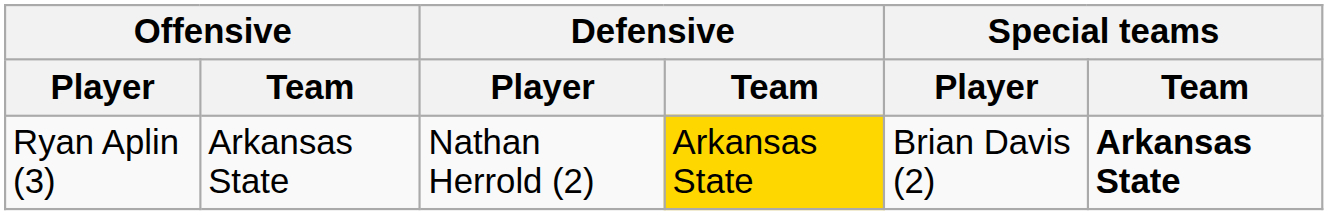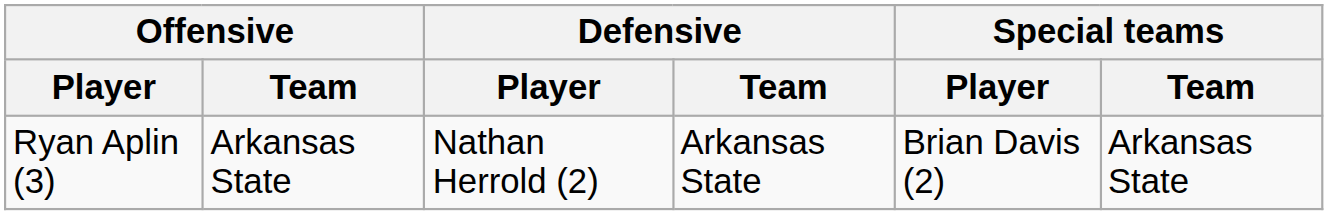(745, 161) gold background -> (753, 161) no background
(1174, 161) bold -> (1180, 161) normal
